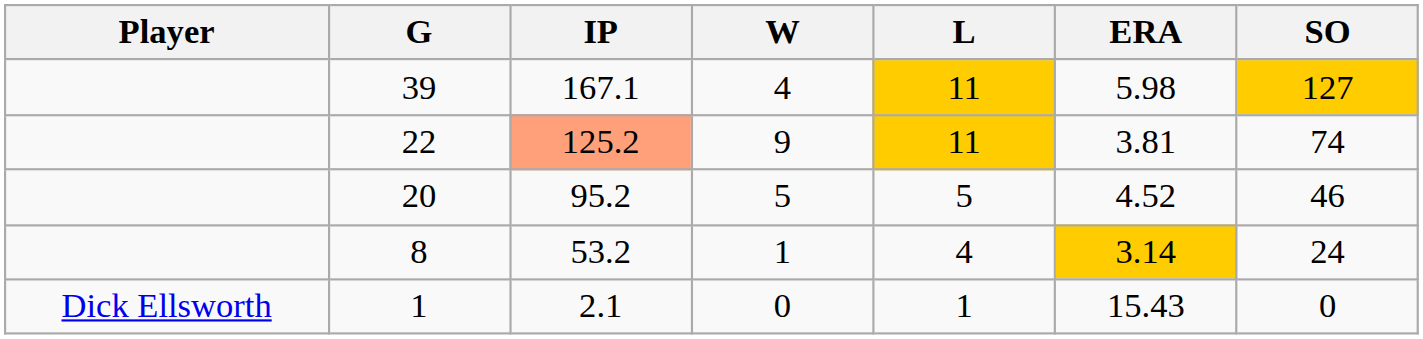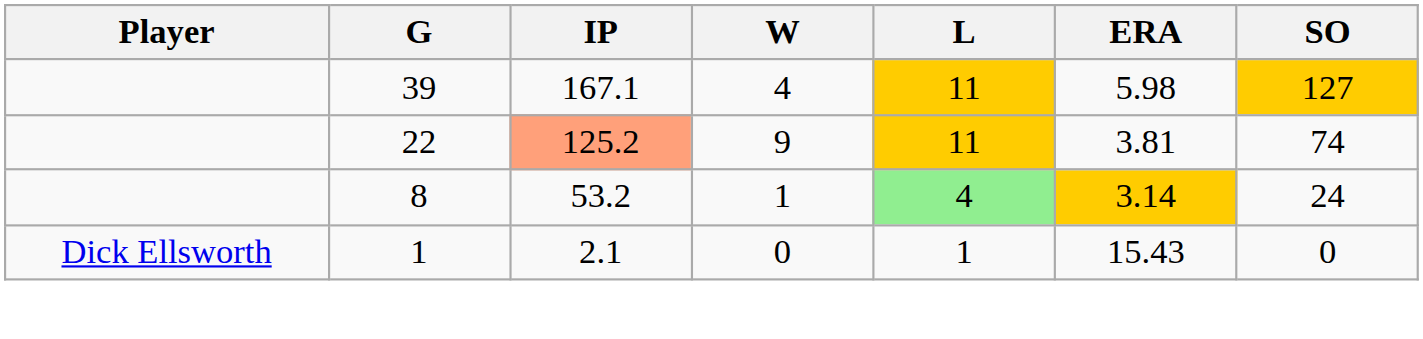- row: (419, 196)
(964, 251) no background -> (964, 196) lightgreen background
